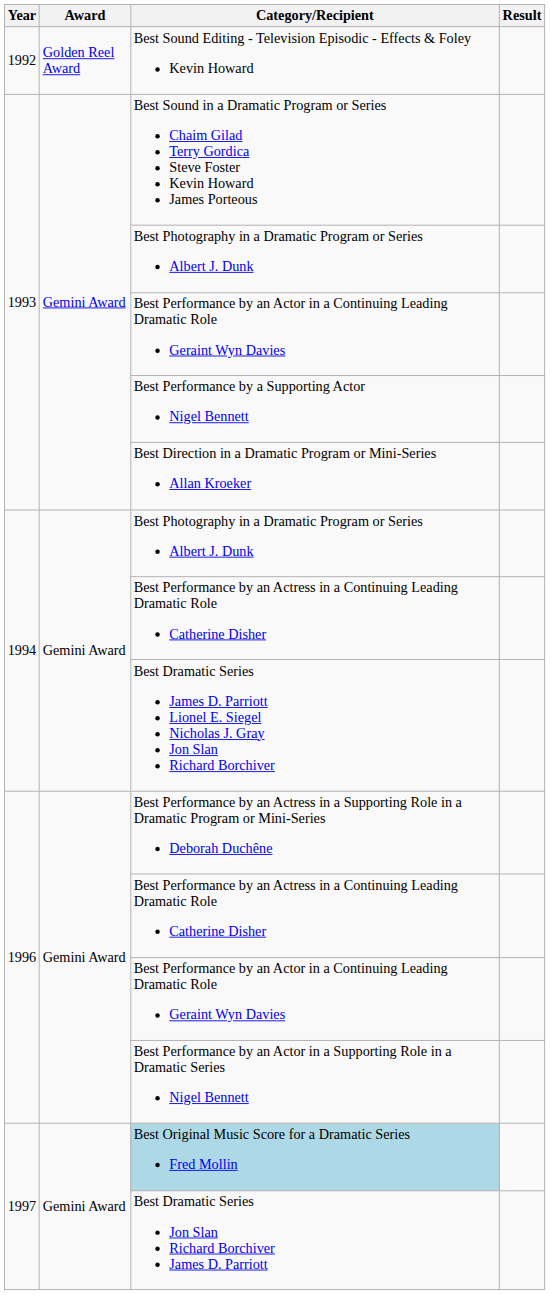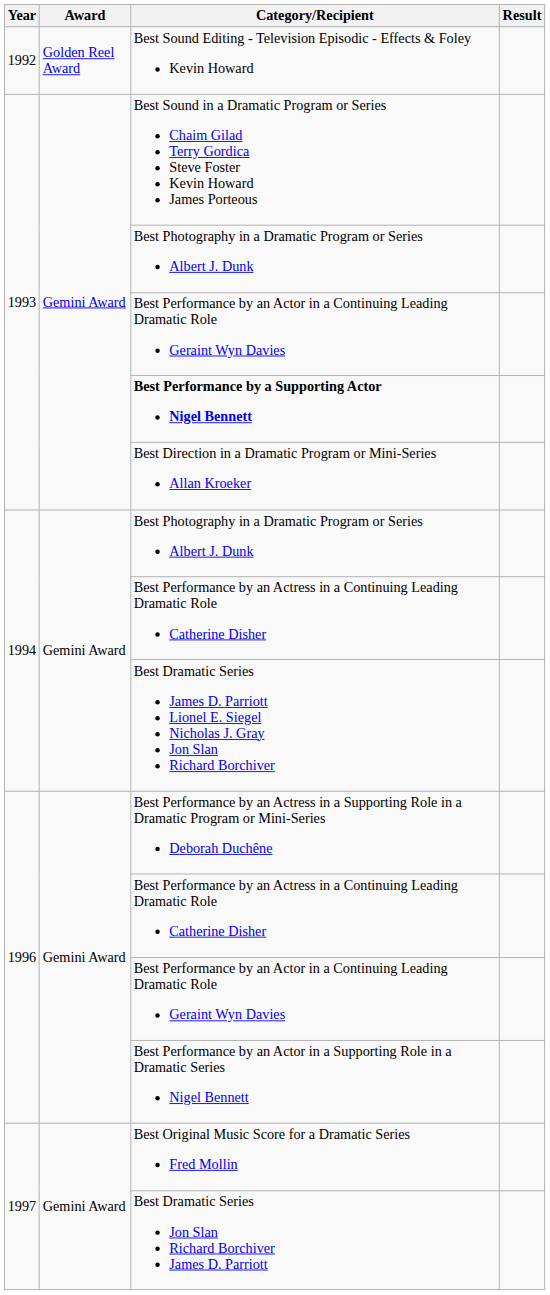(315, 402) normal -> (315, 402) bold
(315, 1150) lightblue background -> (315, 1150) no background
